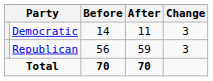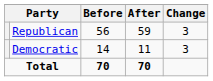rows swapped: (45, 49) <-> (45, 31)
